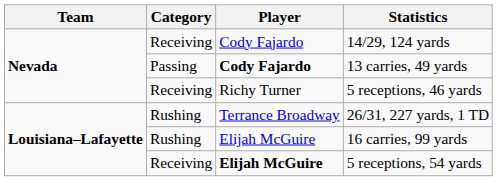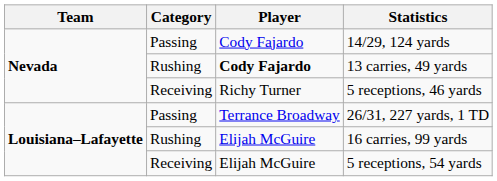(181, 41) Receiving -> (173, 41) Passing
(173, 65) Passing -> (176, 65) Rushing
(176, 114) Rushing -> (173, 114) Passing
(271, 163) bold -> (267, 163) normal
